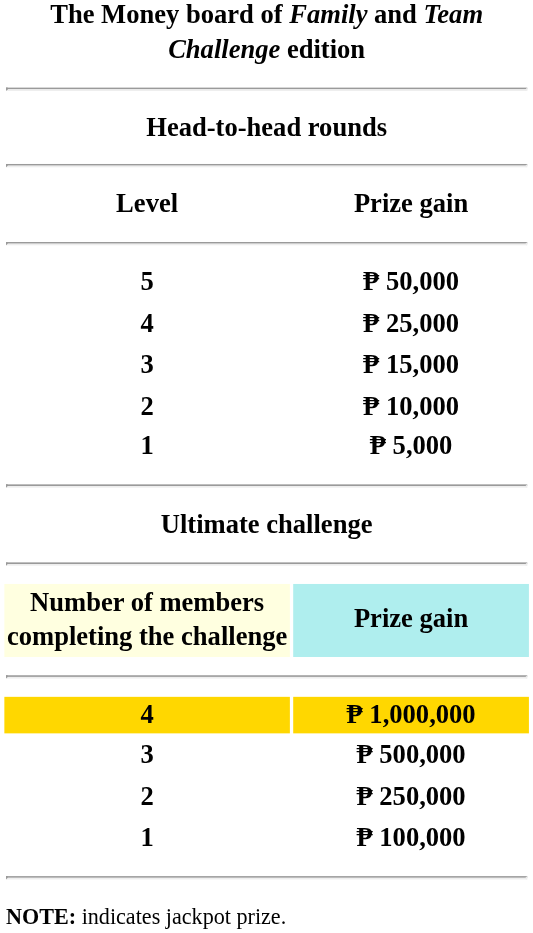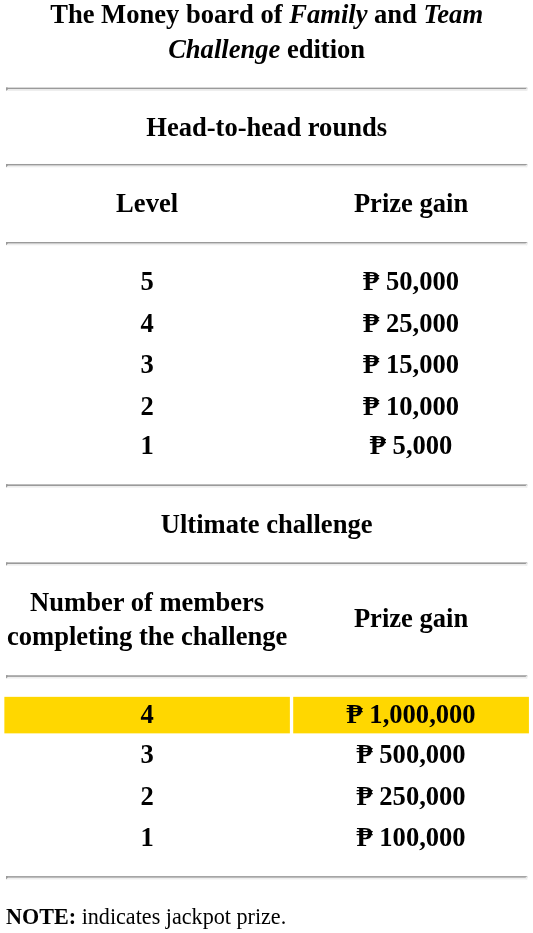(147, 619) lightyellow background -> (147, 619) no background
(411, 619) paleturquoise background -> (411, 619) no background
